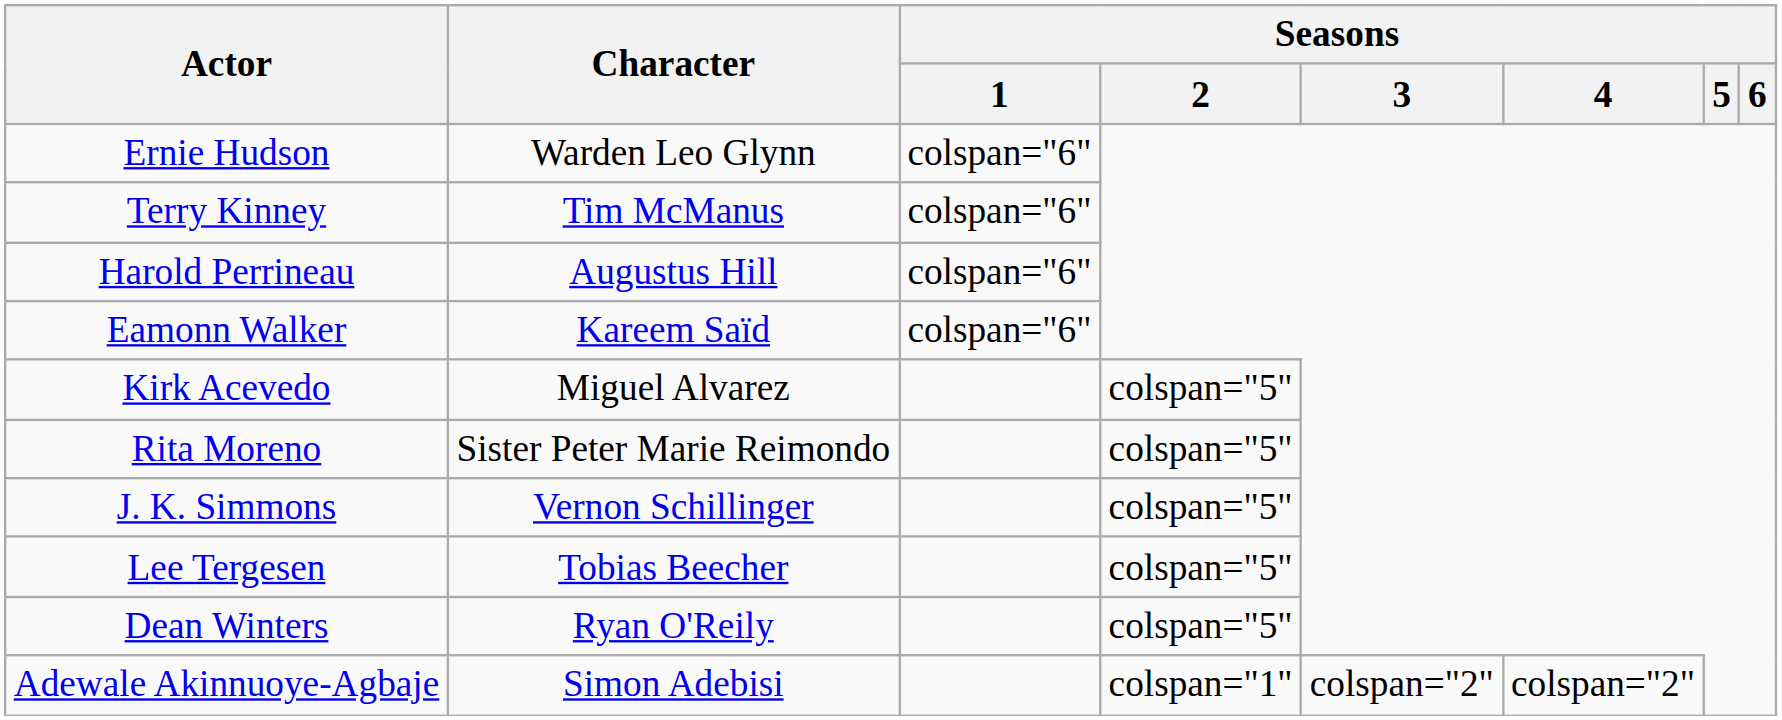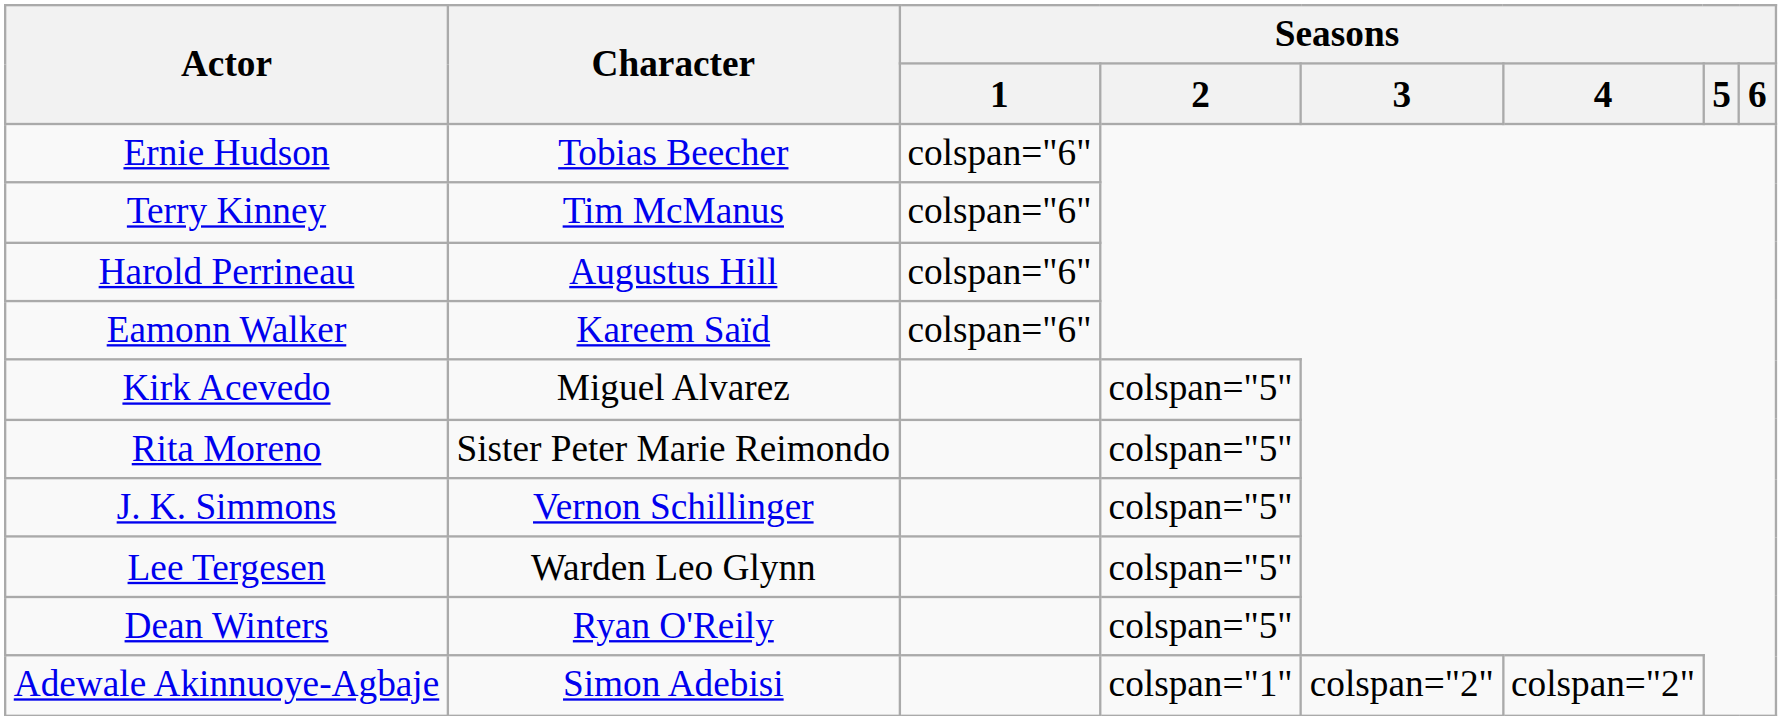(673, 152) Warden Leo Glynn -> (673, 152) Tobias Beecher
(673, 566) Tobias Beecher -> (673, 566) Warden Leo Glynn
